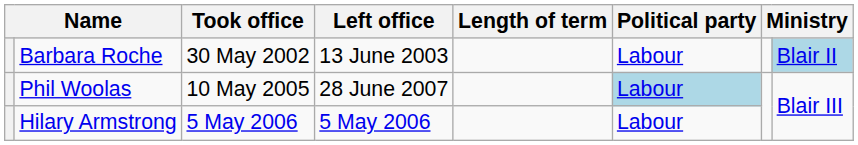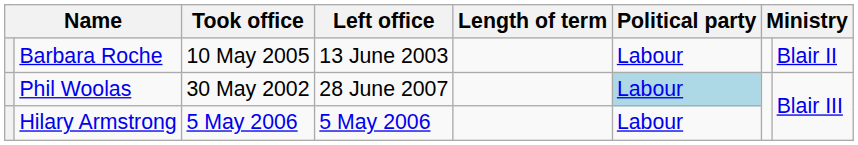(248, 55) 30 May 2002 -> (248, 55) 10 May 2005
(807, 55) lightblue background -> (807, 55) no background
(248, 88) 10 May 2005 -> (248, 88) 30 May 2002
